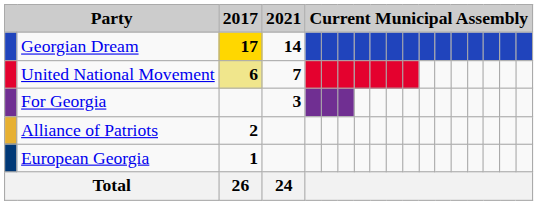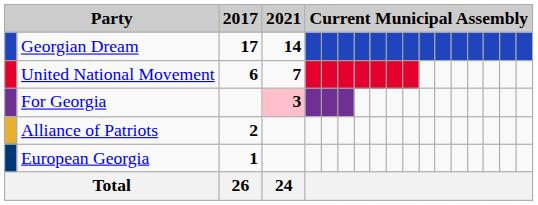(249, 46) gold background -> (249, 46) no background
(254, 74) khaki background -> (254, 74) no background
(297, 102) no background -> (297, 102) pink background
